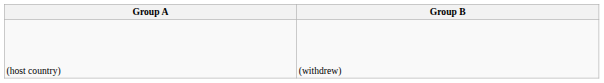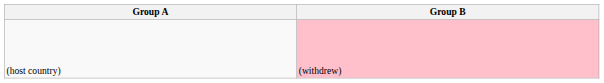(320, 70) no background -> (320, 70) pink background
